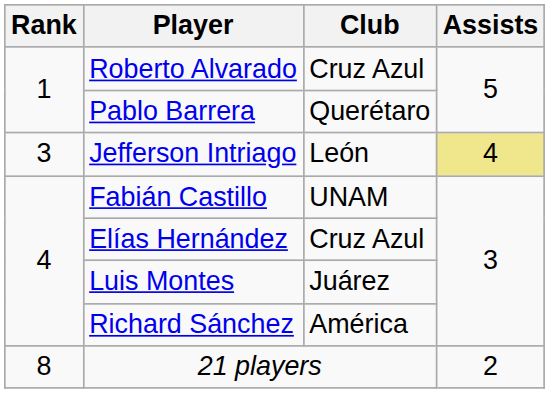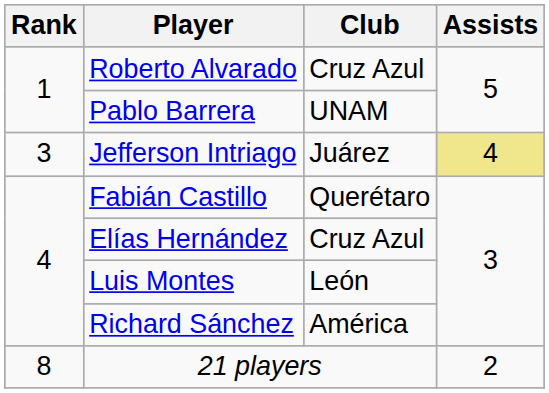(370, 111) Querétaro -> (349, 111) UNAM
(339, 153) León -> (350, 153) Juárez
(349, 196) UNAM -> (370, 196) Querétaro
(350, 281) Juárez -> (339, 281) León
